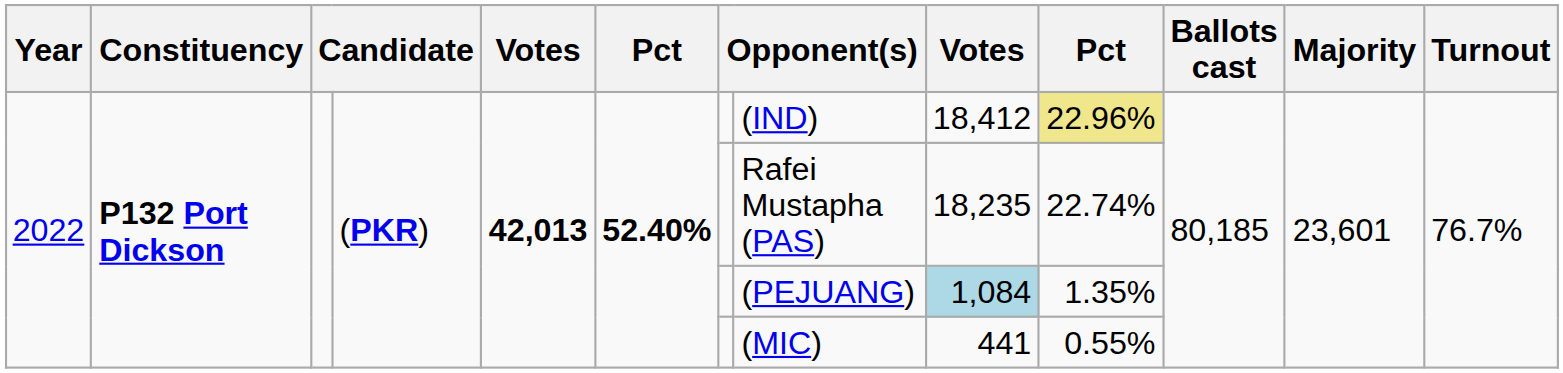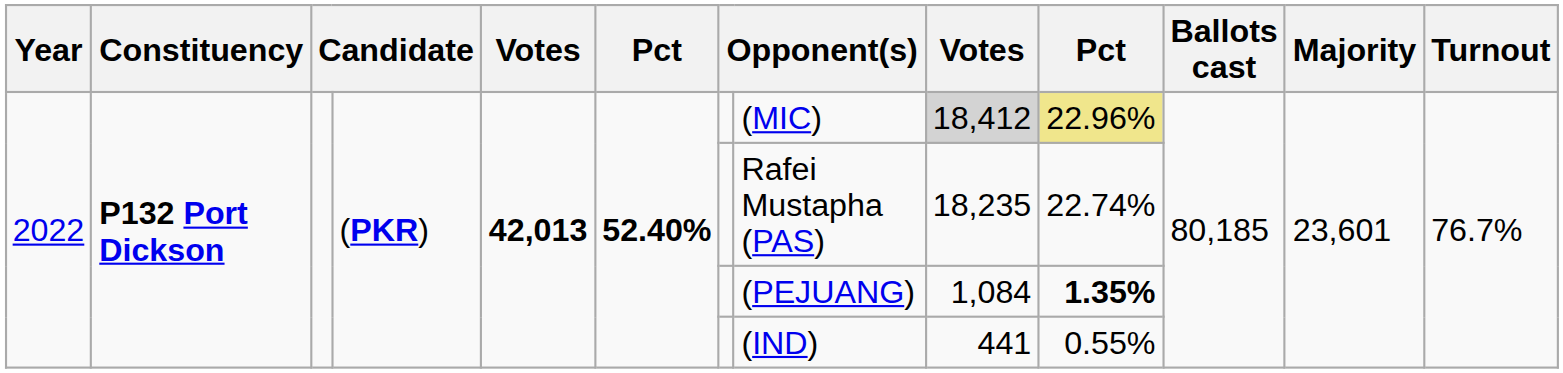(780, 118) (IND) -> (782, 118) (MIC)
(982, 118) no background -> (982, 118) lightgrey background
(991, 292) lightblue background -> (991, 292) no background
(1110, 292) normal -> (1110, 292) bold
(782, 343) (MIC) -> (780, 343) (IND)
